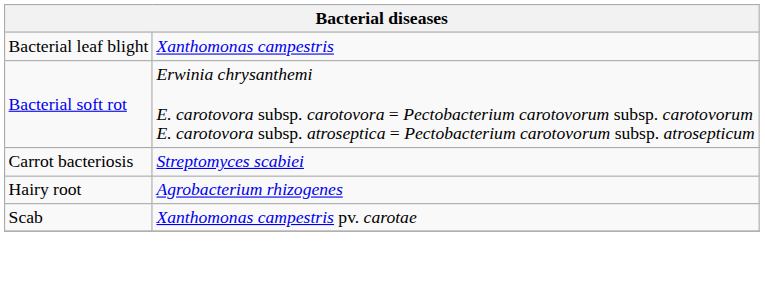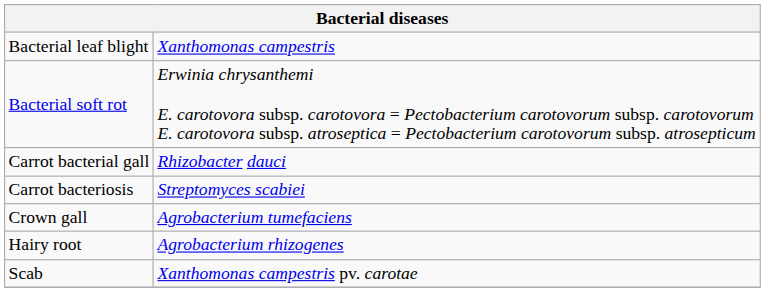+ row: (79, 161)
+ row: (48, 217)
